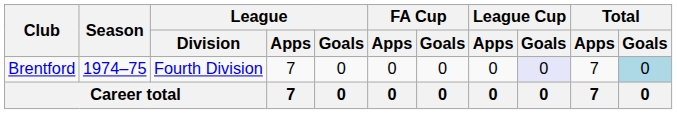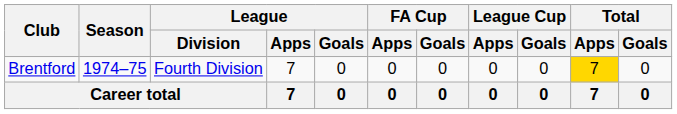(544, 69) lavender background -> (544, 69) no background
(594, 69) no background -> (594, 69) gold background
(645, 69) lightblue background -> (645, 69) no background
